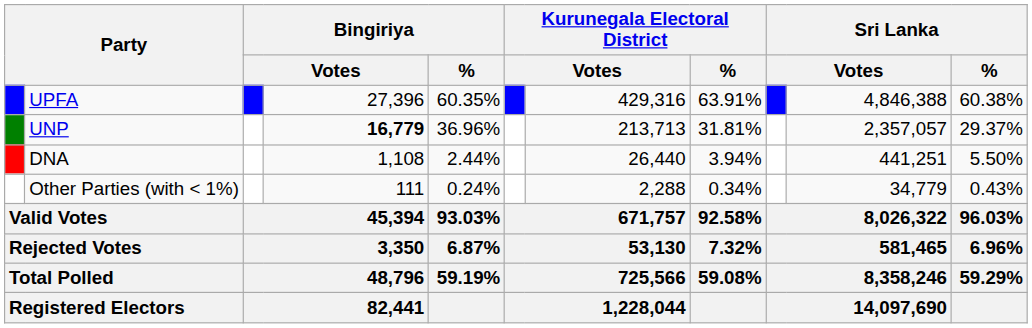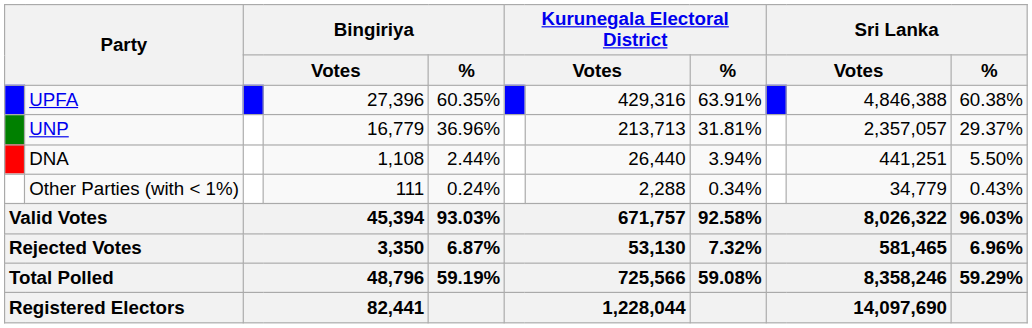(396, 129) bold -> (396, 129) normal
